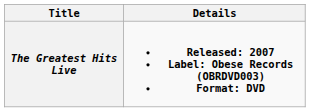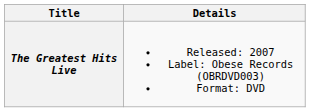(215, 70) bold -> (215, 70) normal
